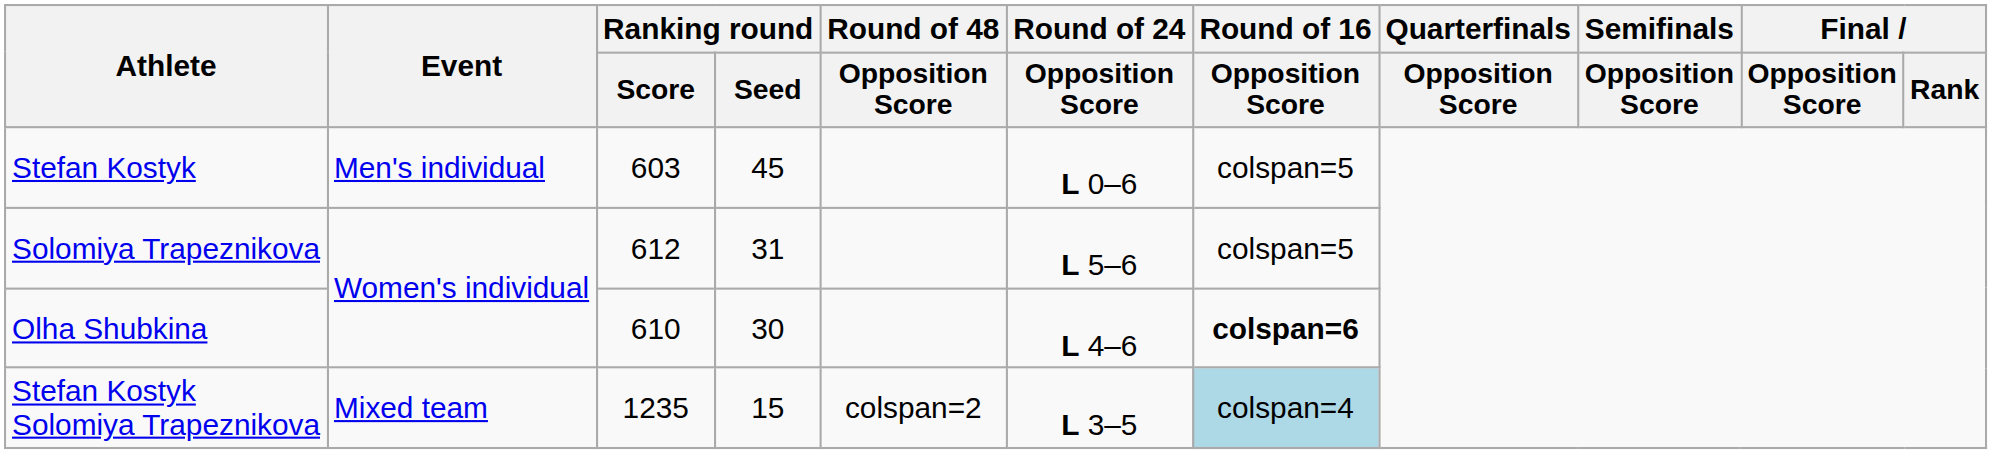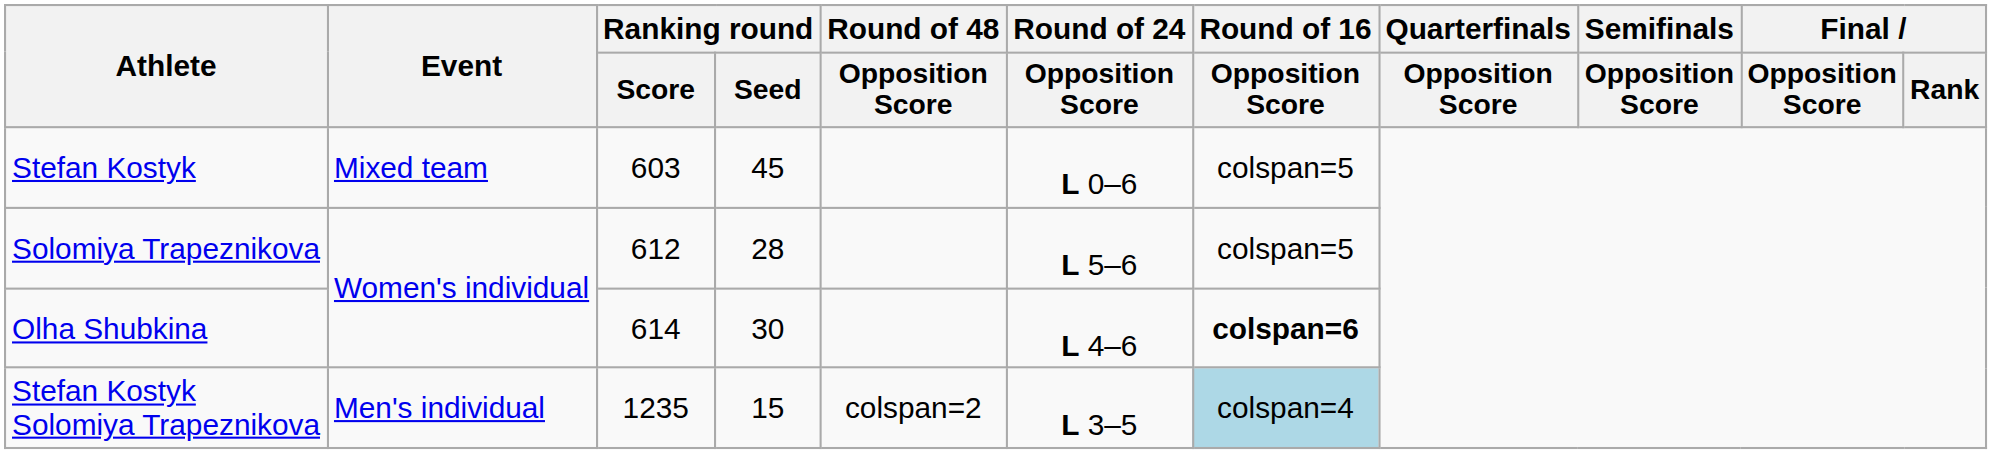(439, 168) Men's individual -> (411, 168) Mixed team
(768, 248) 31 -> (768, 248) 28
(656, 329) 610 -> (656, 329) 614
(411, 409) Mixed team -> (439, 409) Men's individual
